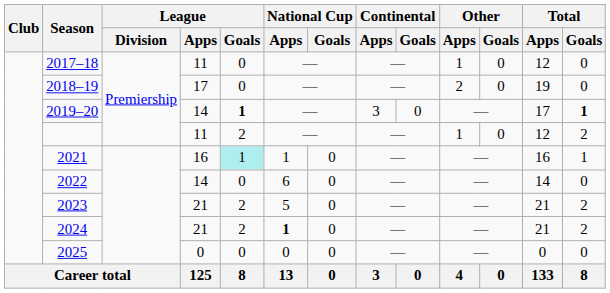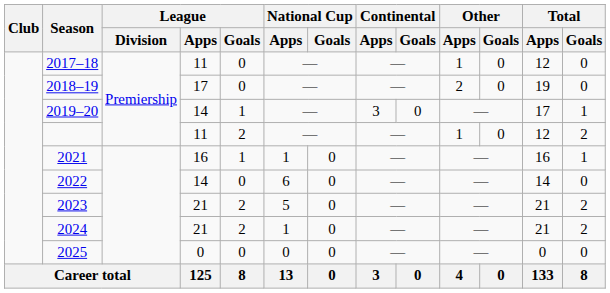(242, 110) bold -> (242, 110) normal
(584, 110) bold -> (584, 110) normal
(242, 157) paleturquoise background -> (242, 157) no background
(286, 228) bold -> (286, 228) normal
